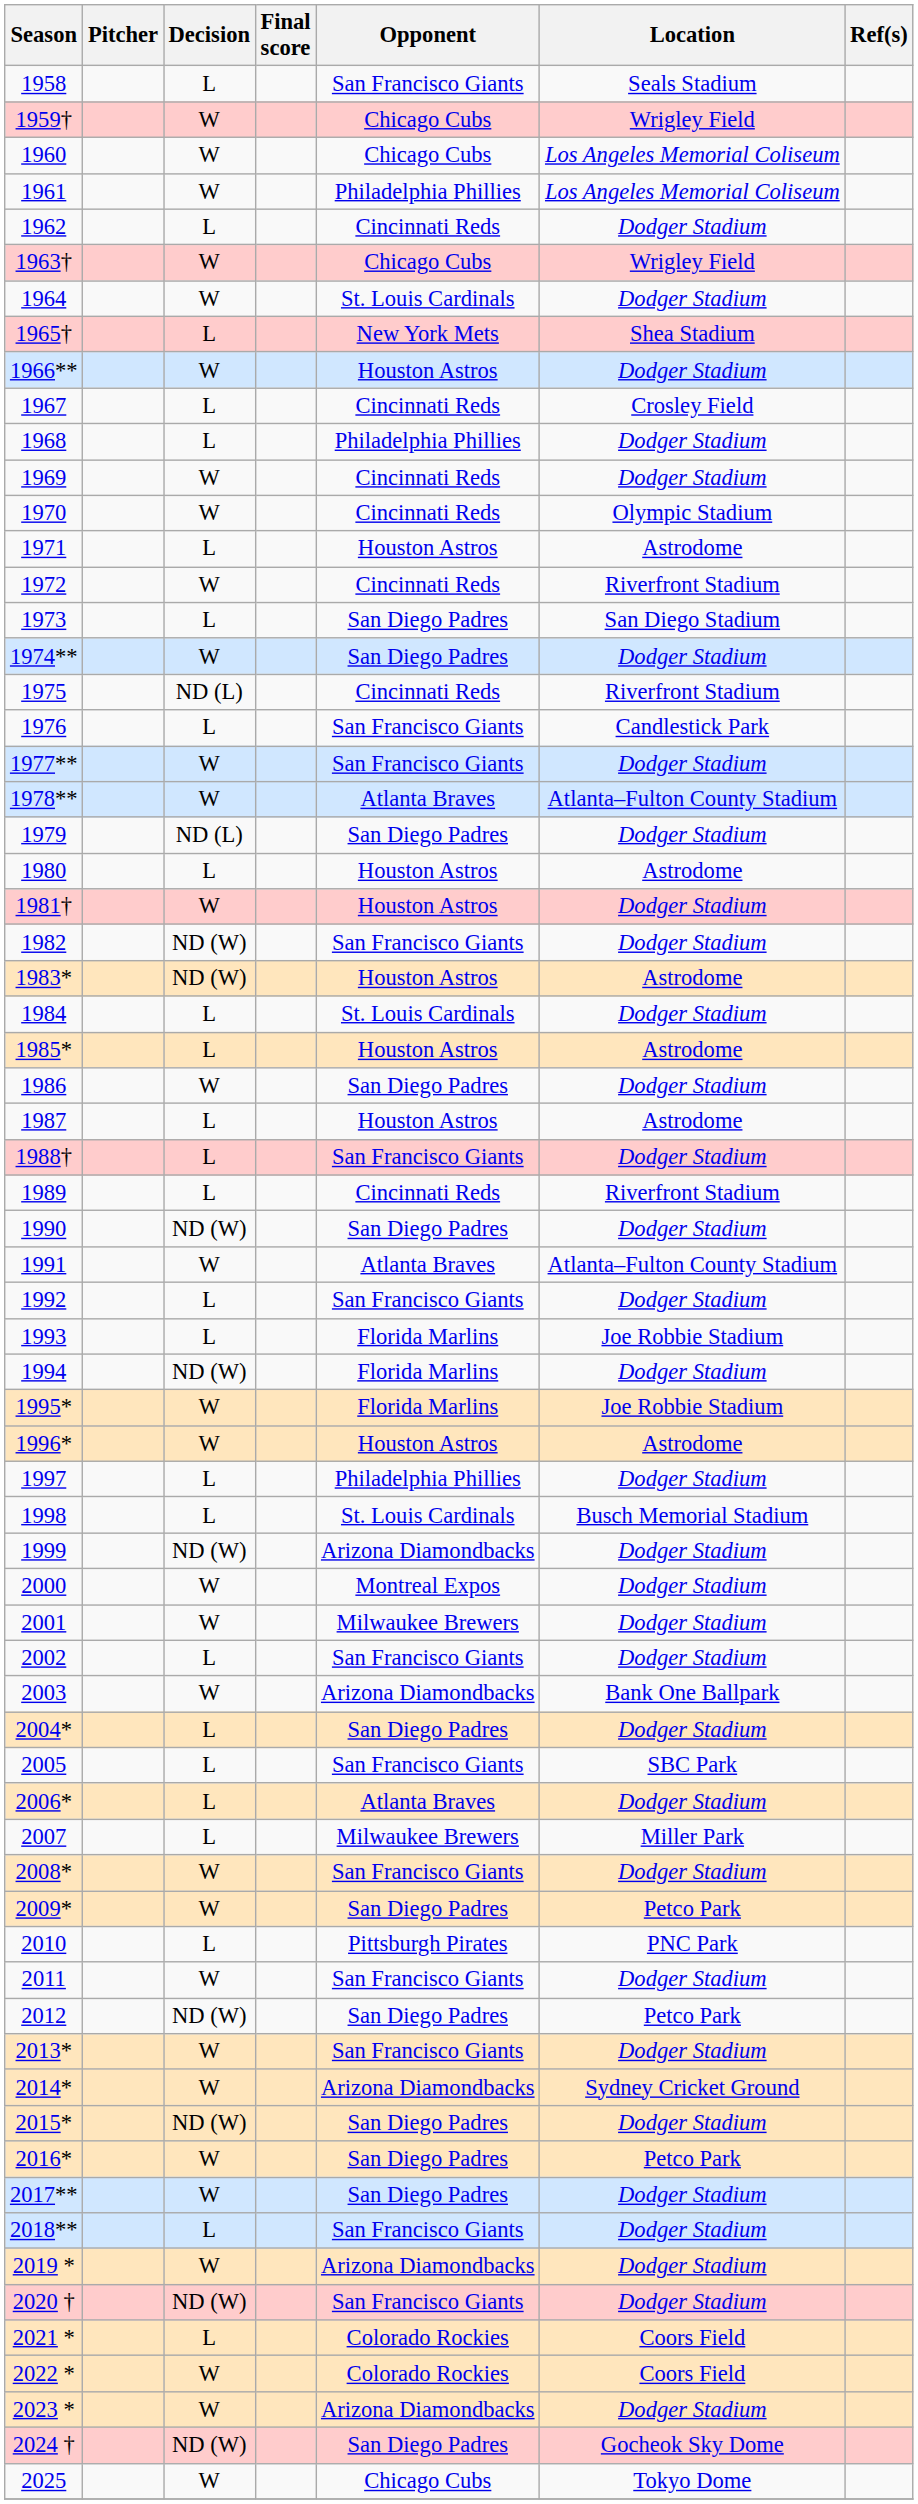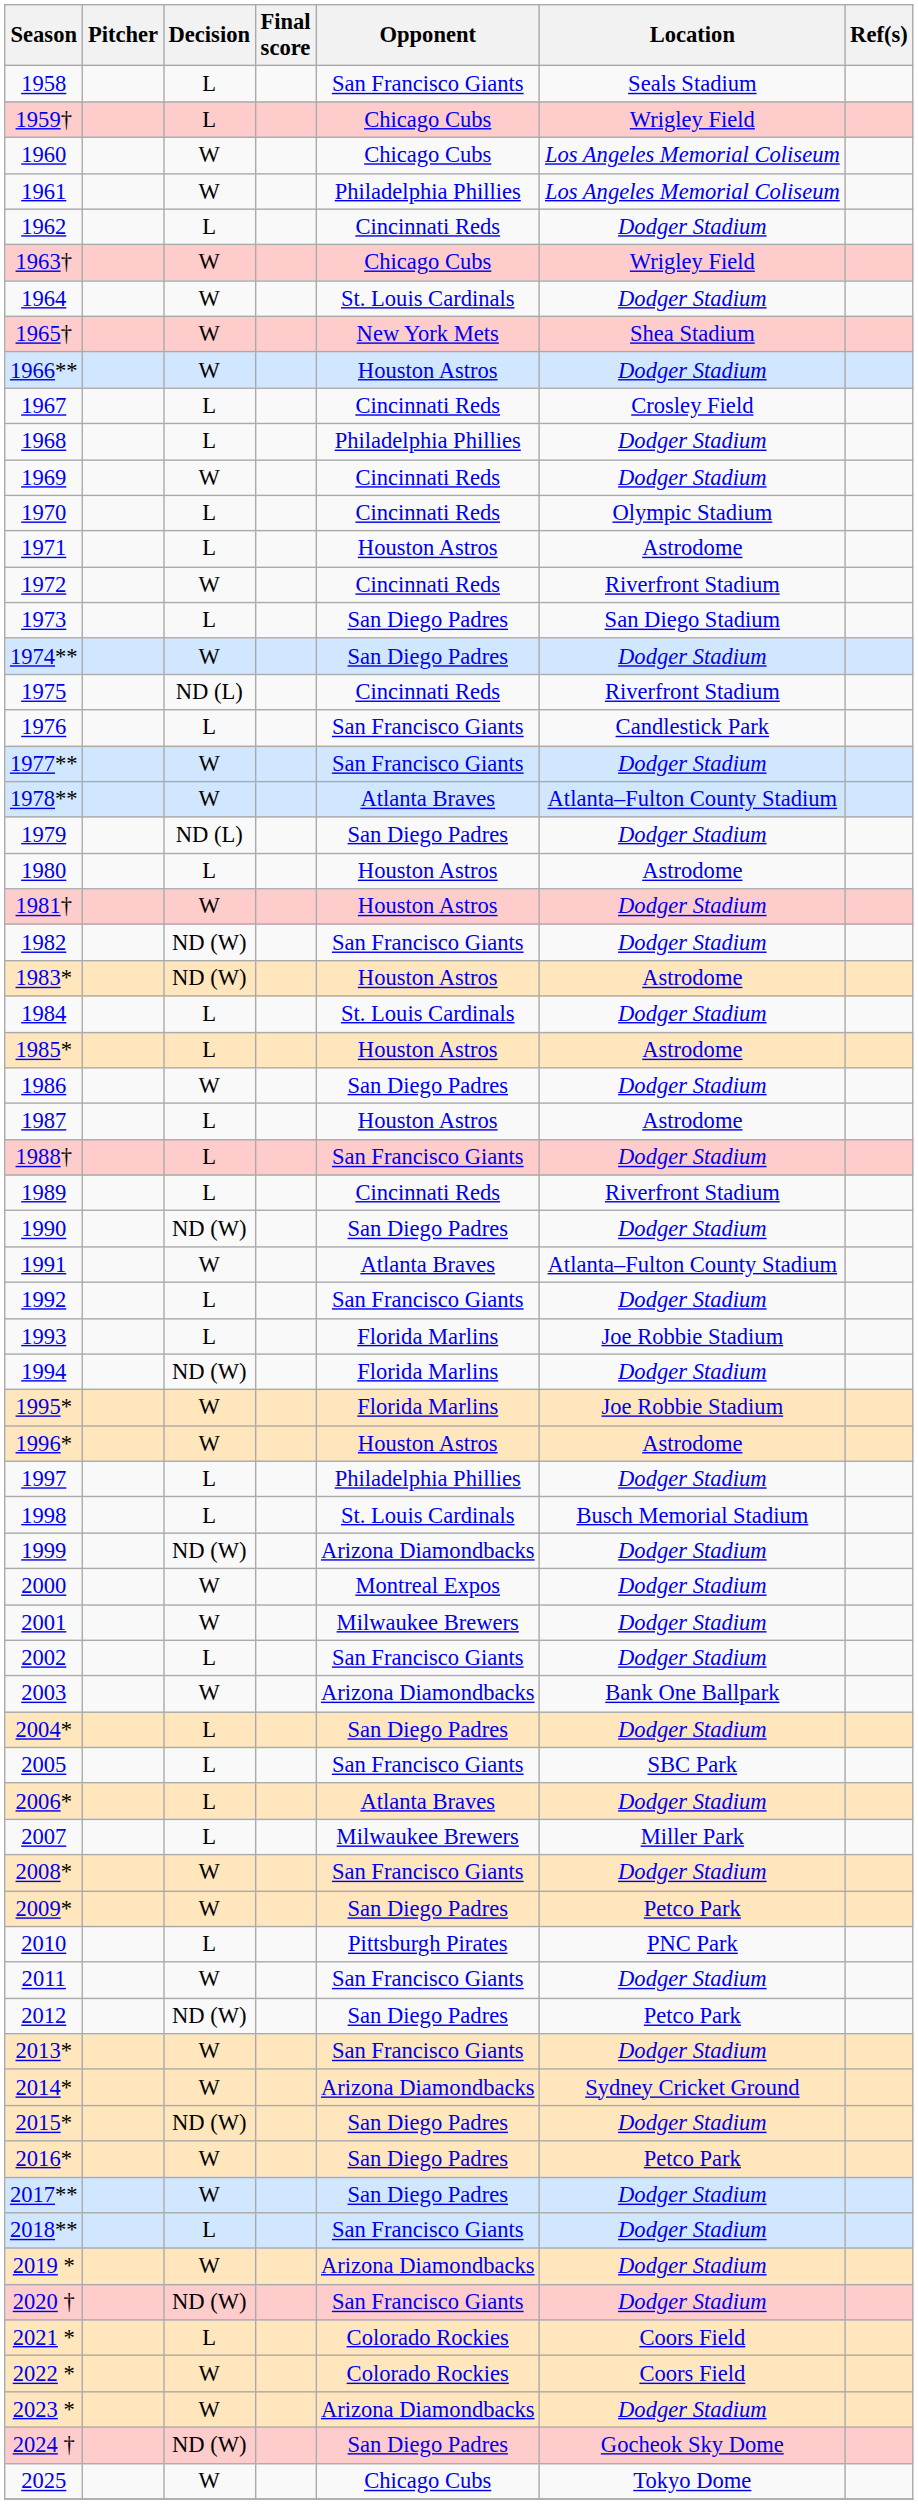(209, 119) W -> (209, 119) L
(209, 333) L -> (209, 333) W
(209, 512) W -> (209, 512) L
